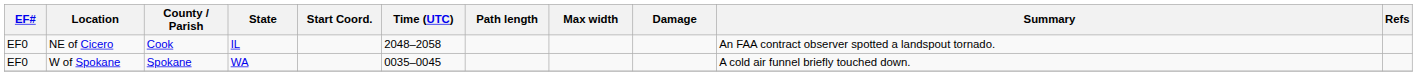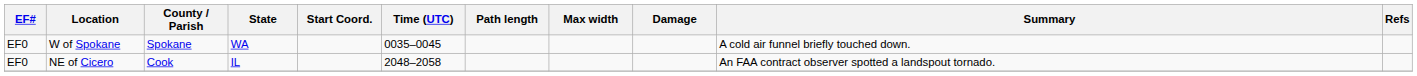rows swapped: (81, 44) <-> (85, 62)
